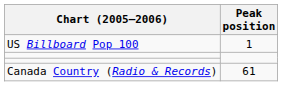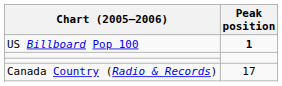(249, 44) normal -> (249, 44) bold
(249, 72) 61 -> (249, 72) 17
